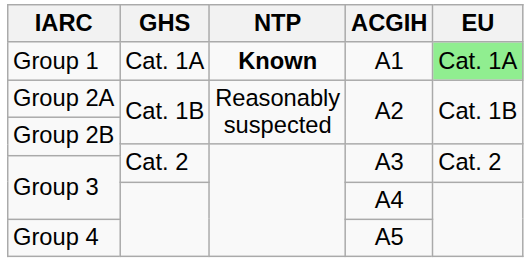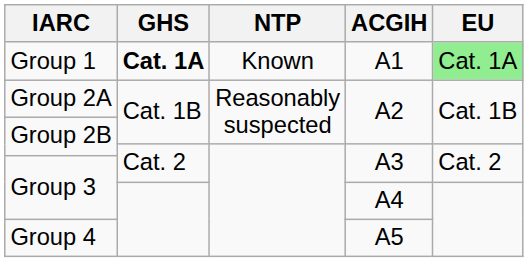(165, 60) normal -> (163, 60) bold
(278, 60) bold -> (278, 60) normal
